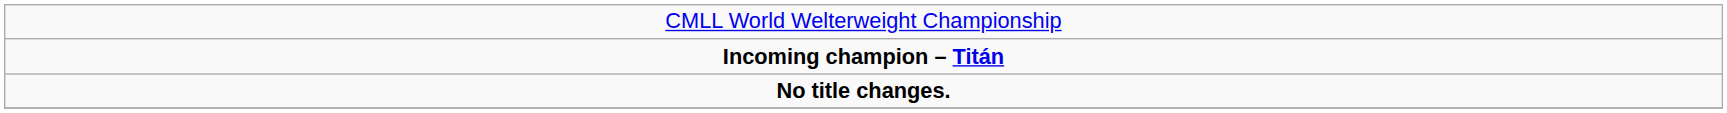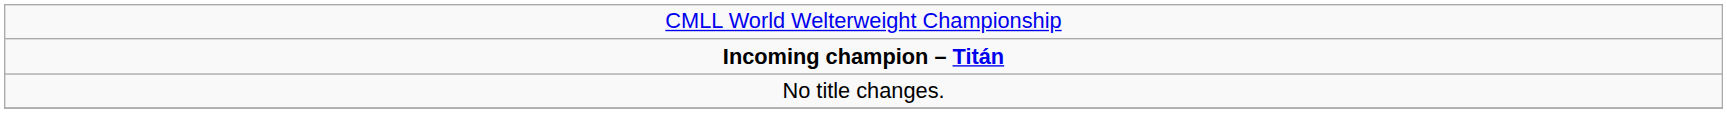(864, 90) bold -> (864, 90) normal
